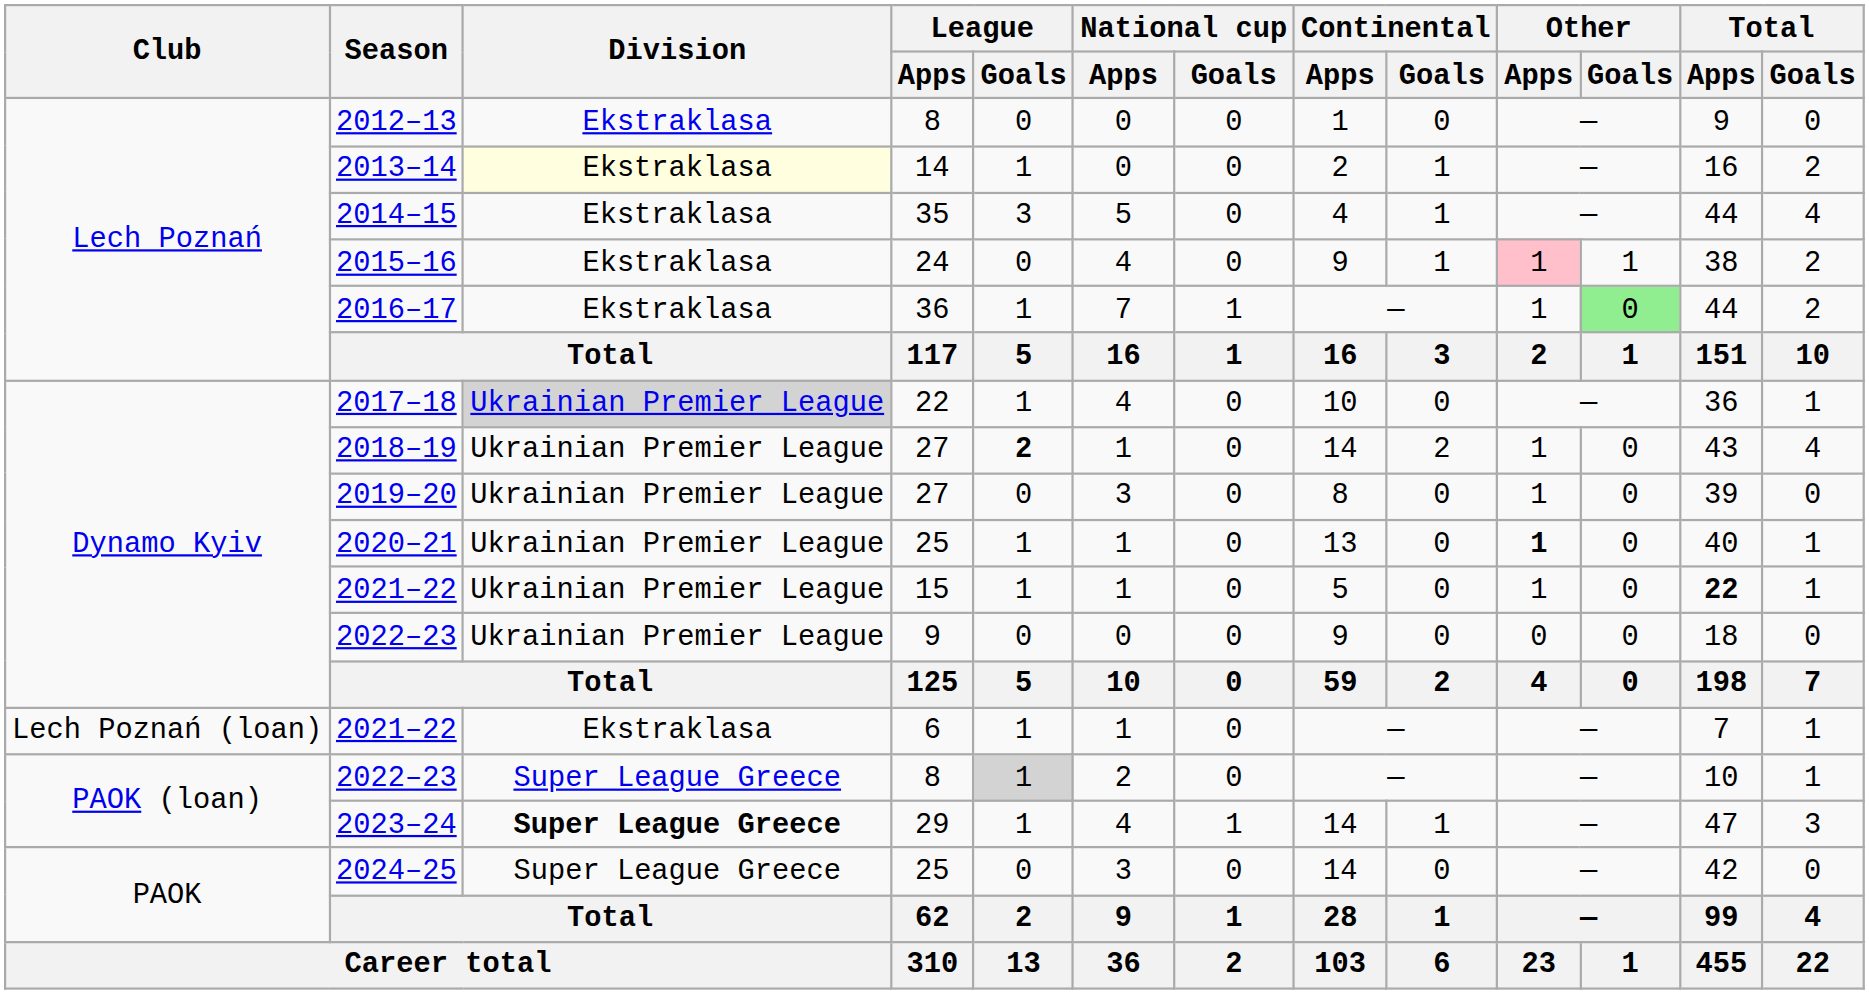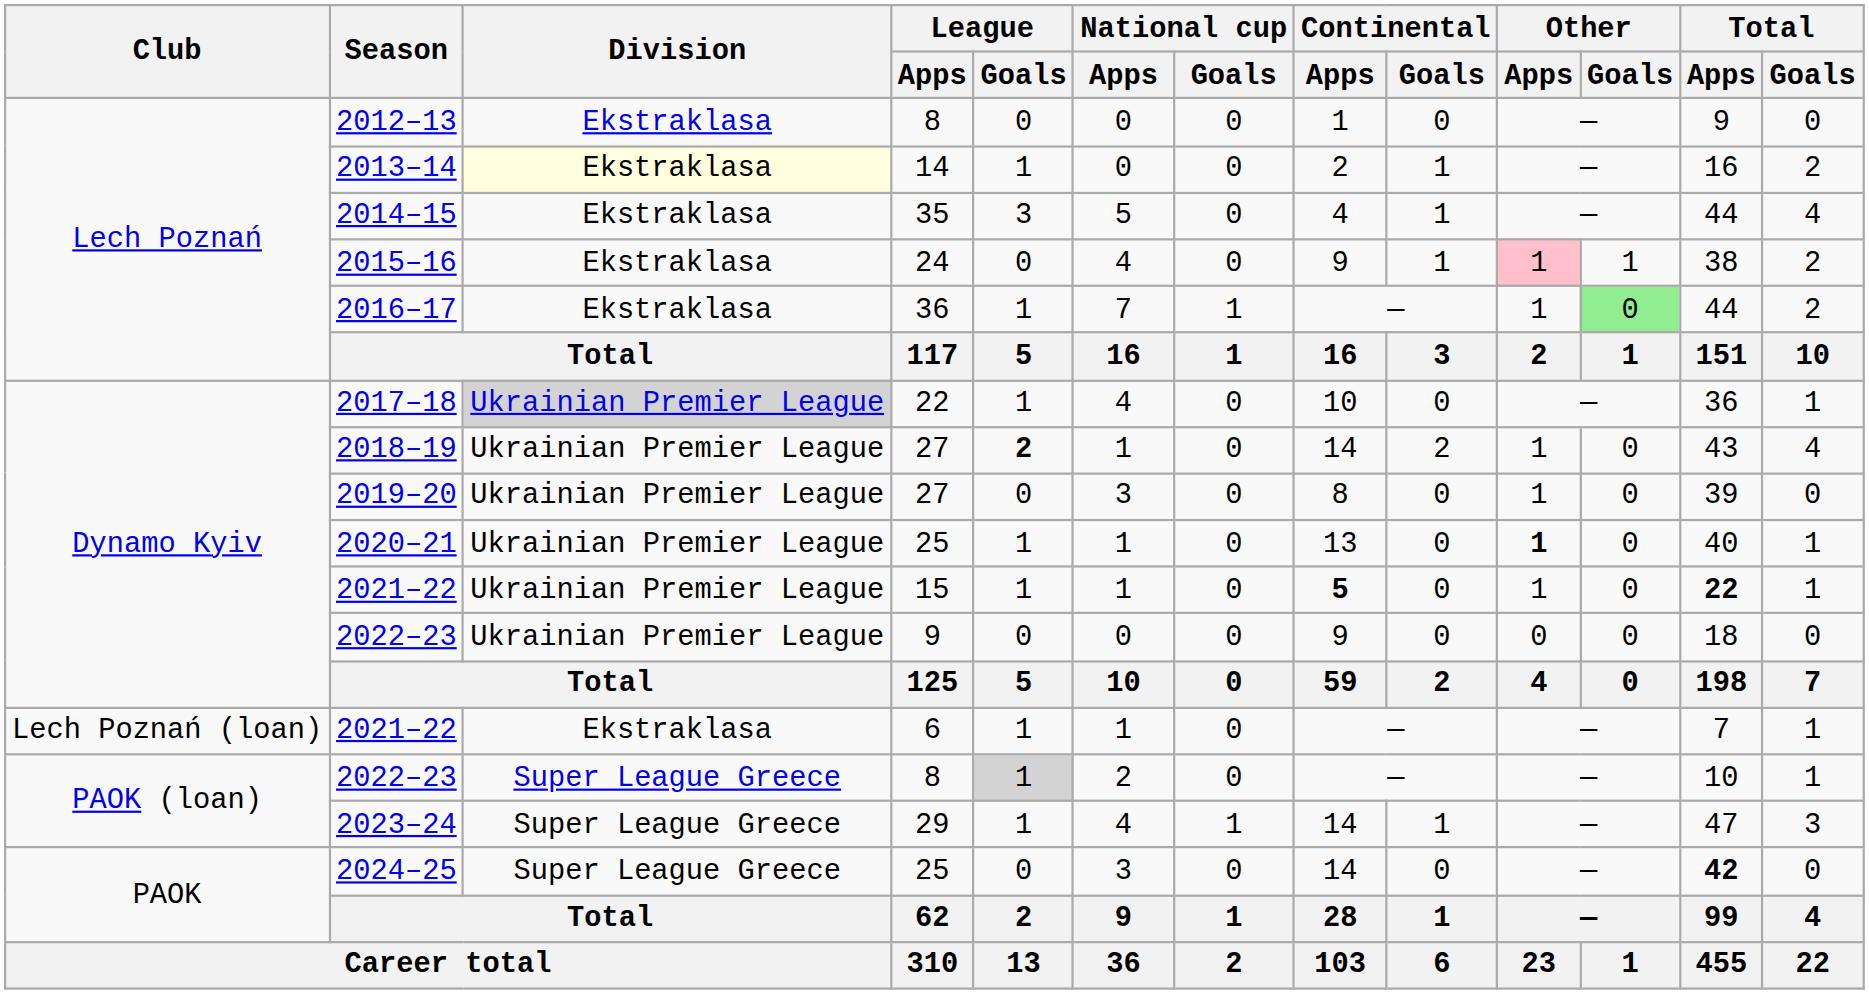(1340, 590) normal -> (1340, 590) bold
(677, 825) bold -> (677, 825) normal
(1721, 871) normal -> (1721, 871) bold
